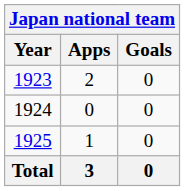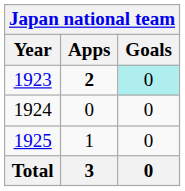(89, 79) normal -> (89, 79) bold
(149, 79) no background -> (149, 79) paleturquoise background
